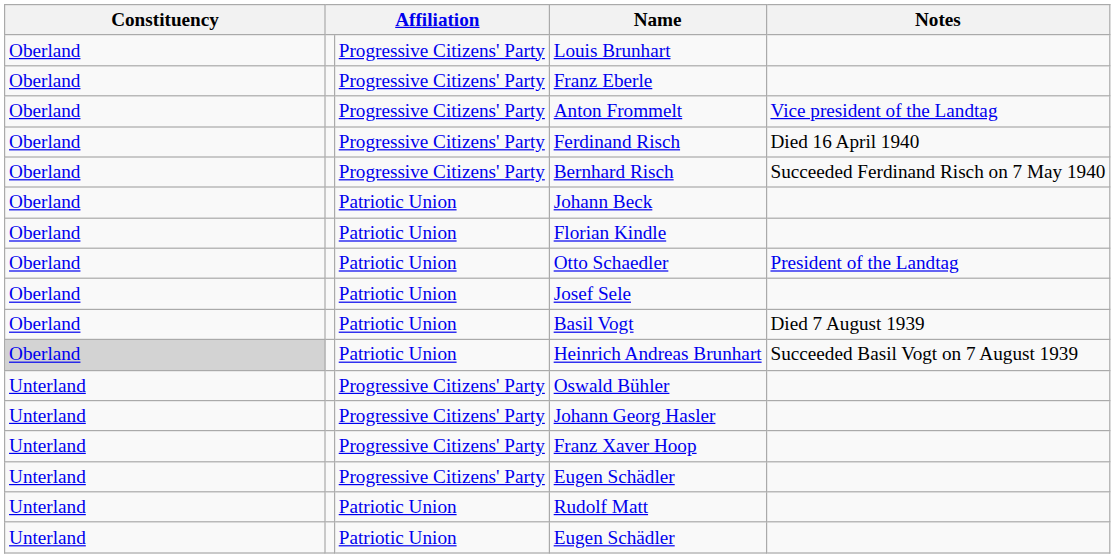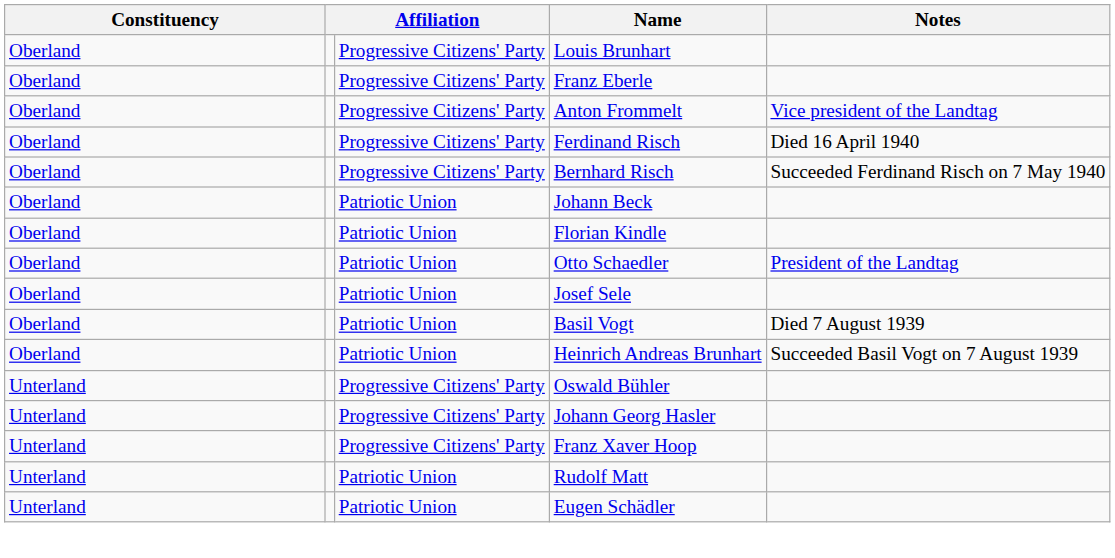(45, 354) lightgrey background -> (45, 354) no background
- row: (442, 476)
